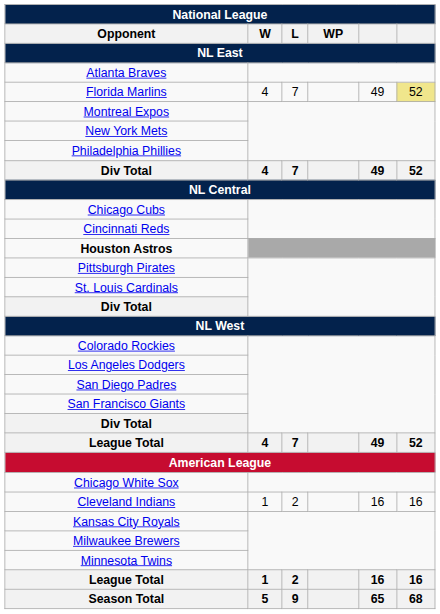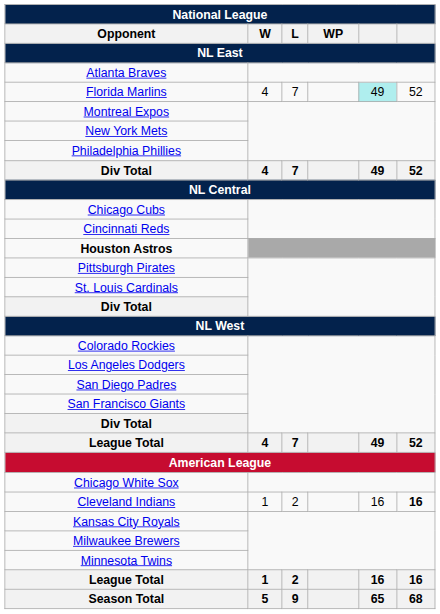(378, 92) no background -> (378, 92) paleturquoise background
(416, 92) khaki background -> (416, 92) no background
(416, 502) normal -> (416, 502) bold
